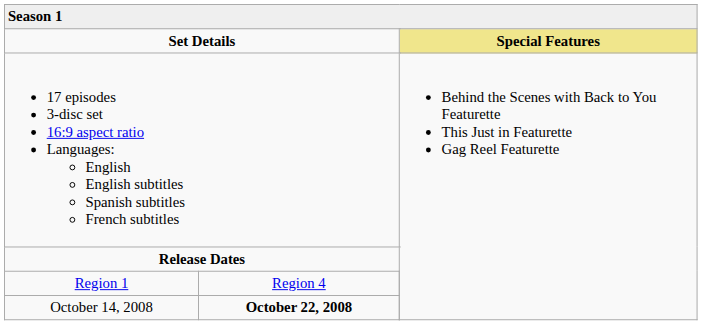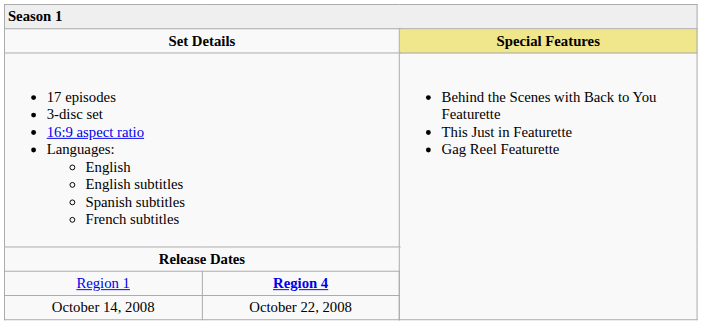(299, 283) normal -> (301, 283) bold
(299, 307) bold -> (301, 307) normal
